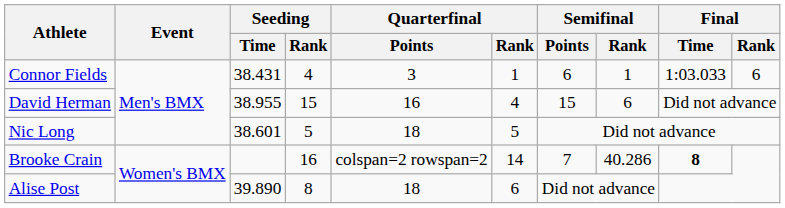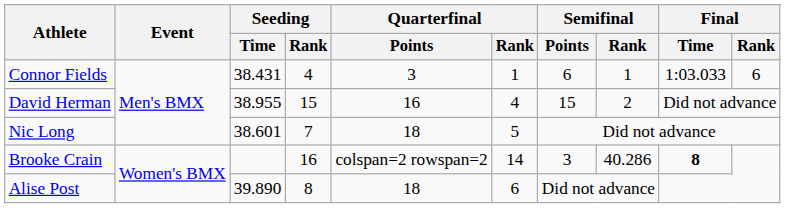(628, 103) 6 -> (628, 103) 2
(308, 131) 5 -> (308, 131) 7
(567, 160) 7 -> (567, 160) 3
